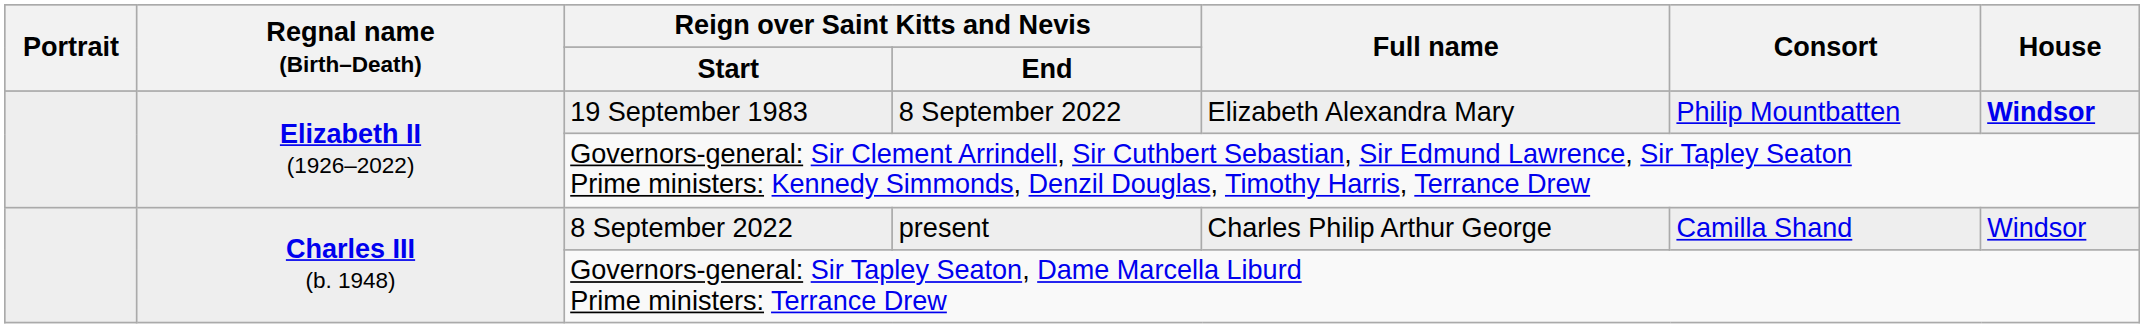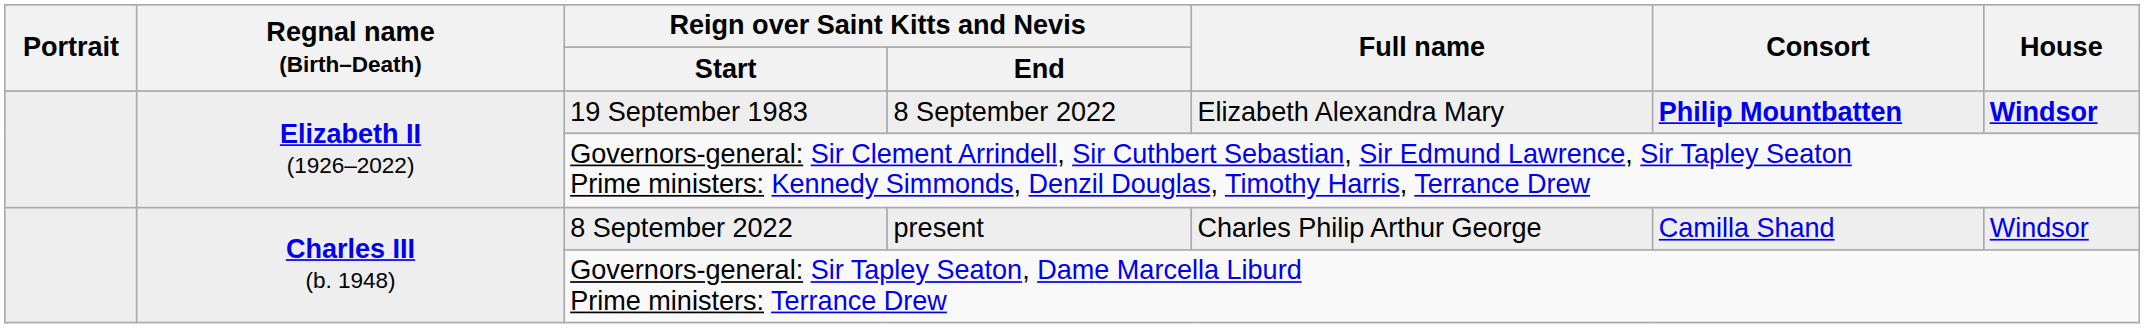(1788, 111) normal -> (1780, 111) bold
